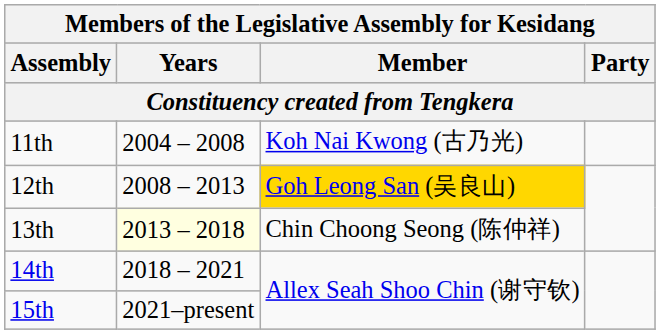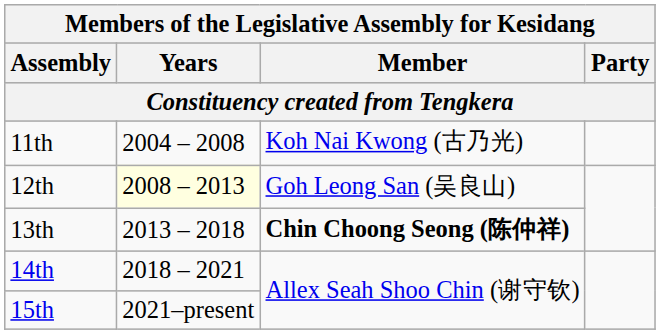(184, 186) no background -> (184, 186) lightyellow background
(390, 185) gold background -> (390, 185) no background
(184, 229) lightyellow background -> (184, 229) no background
(413, 228) normal -> (418, 228) bold
